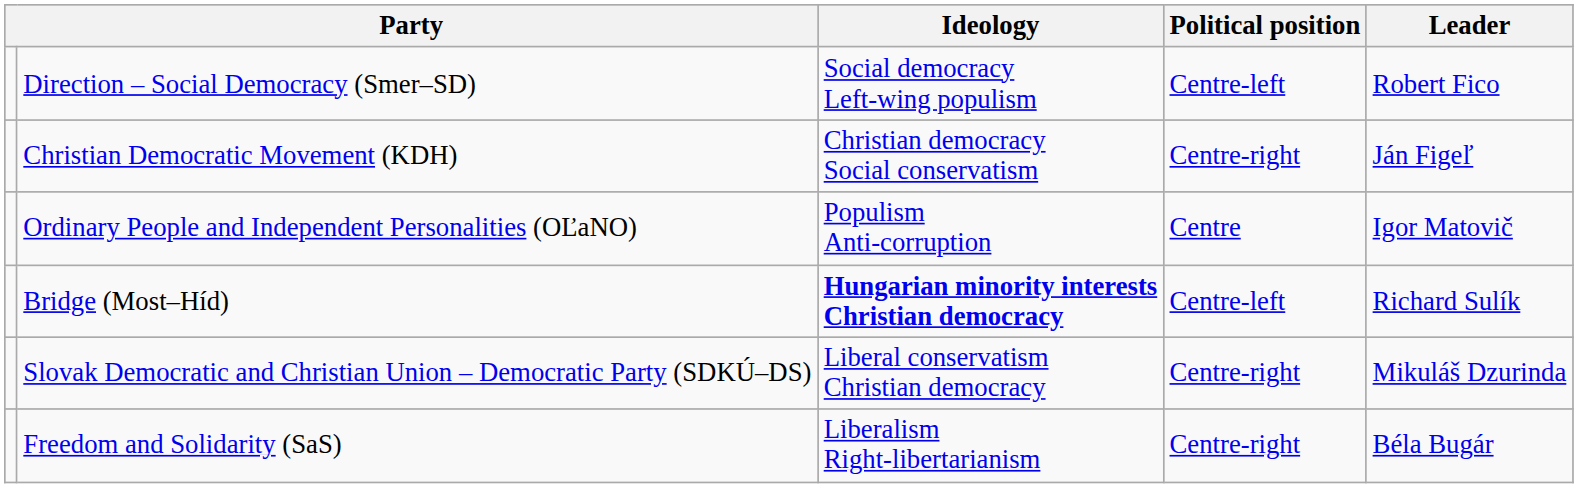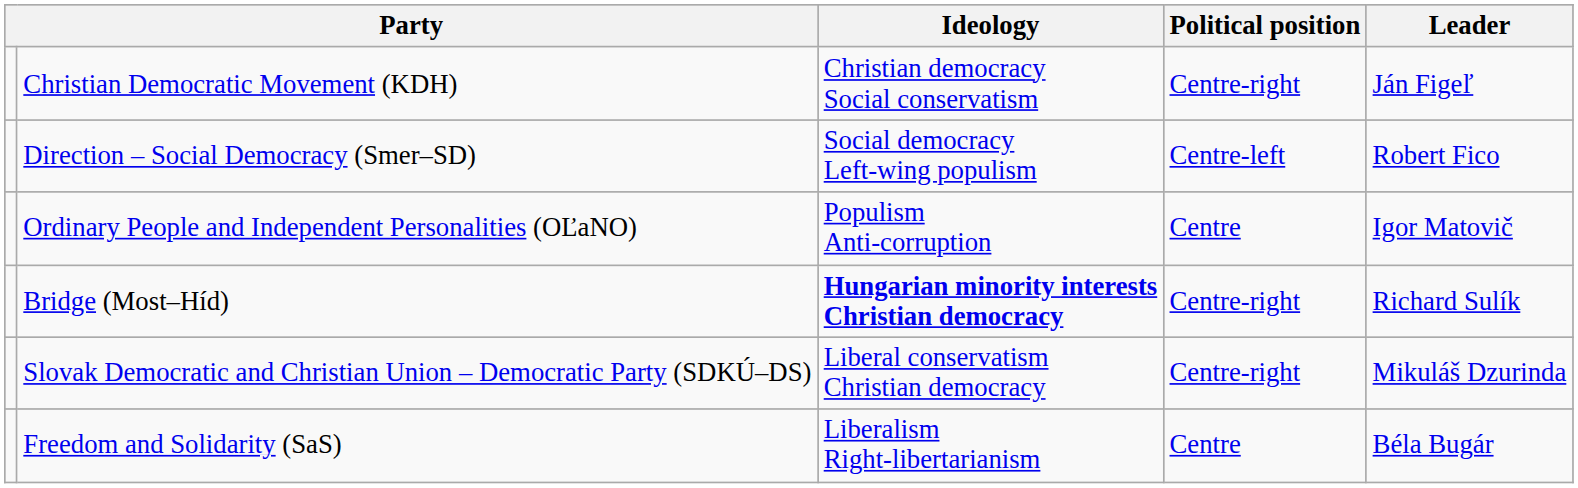rows swapped: (250, 83) <-> (240, 155)
(1227, 300) Centre-left -> (1235, 300) Centre-right
(1235, 445) Centre-right -> (1205, 445) Centre
